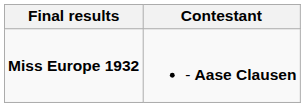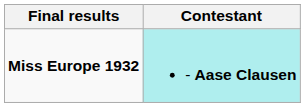(221, 74) no background -> (221, 74) paleturquoise background
